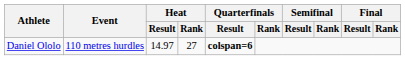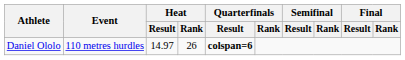(192, 46) 27 -> (192, 46) 26
